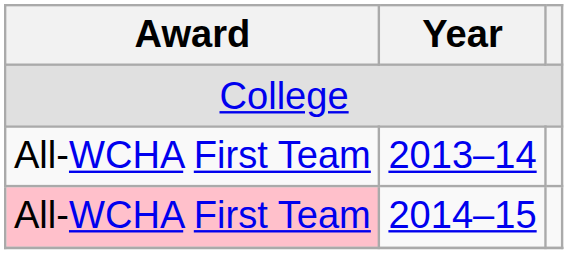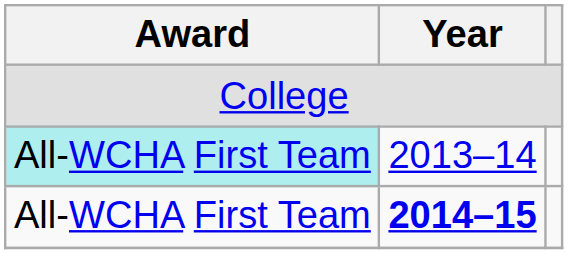(192, 155) no background -> (192, 155) paleturquoise background
(192, 215) pink background -> (192, 215) no background
(463, 215) normal -> (463, 215) bold
